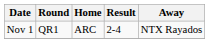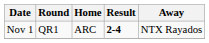(114, 30) normal -> (114, 30) bold
